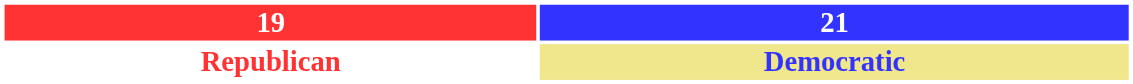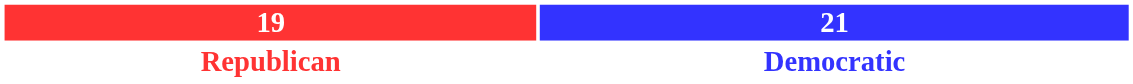(835, 61) khaki background -> (835, 61) no background
